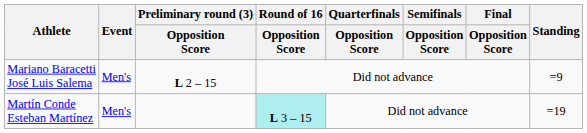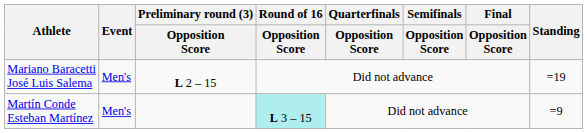(556, 77) =9 -> (556, 77) =19
(556, 111) =19 -> (556, 111) =9
